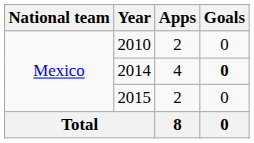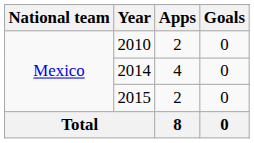(224, 71) bold -> (224, 71) normal
